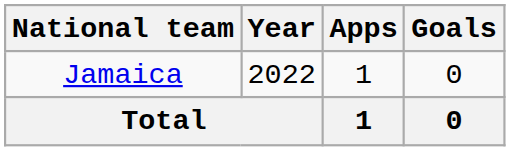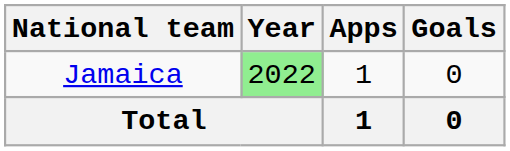(282, 75) no background -> (282, 75) lightgreen background
